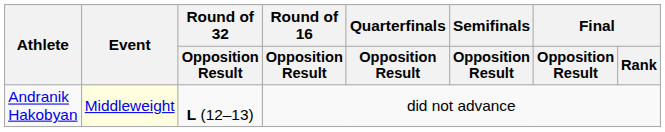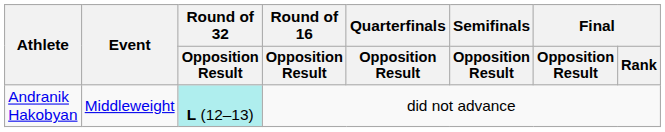(130, 106) lightyellow background -> (130, 106) no background
(220, 115) no background -> (220, 115) paleturquoise background
